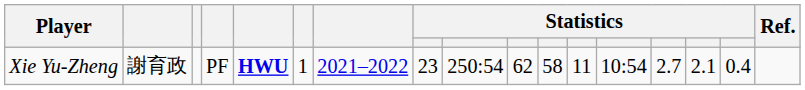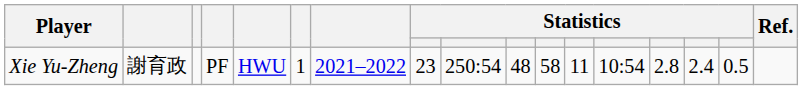(263, 66) bold -> (262, 66) normal
(523, 66) 62 -> (521, 66) 48
(669, 66) 2.7 -> (667, 66) 2.8
(703, 66) 2.1 -> (701, 66) 2.4
(738, 66) 0.4 -> (736, 66) 0.5
